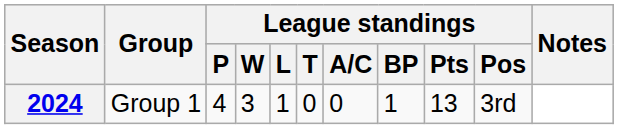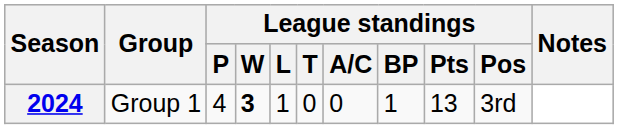(248, 103) normal -> (248, 103) bold
